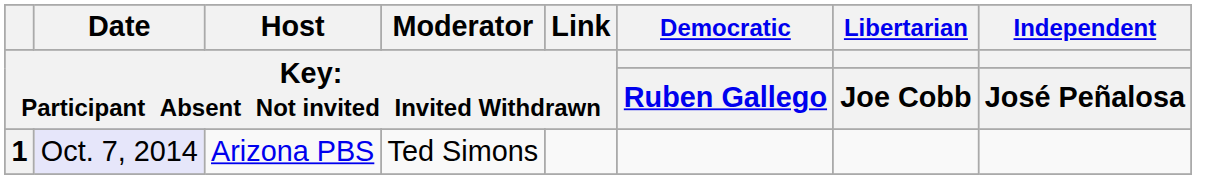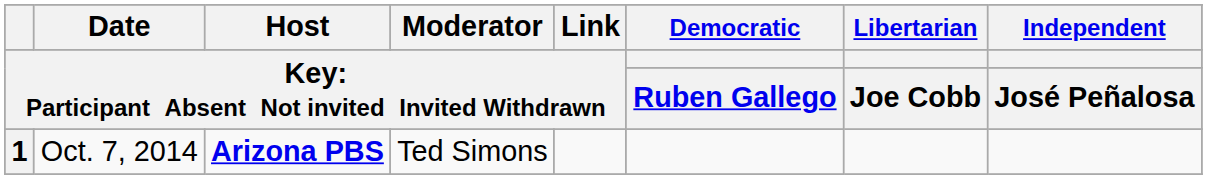(119, 151) lavender background -> (119, 151) no background
(293, 151) normal -> (297, 151) bold
